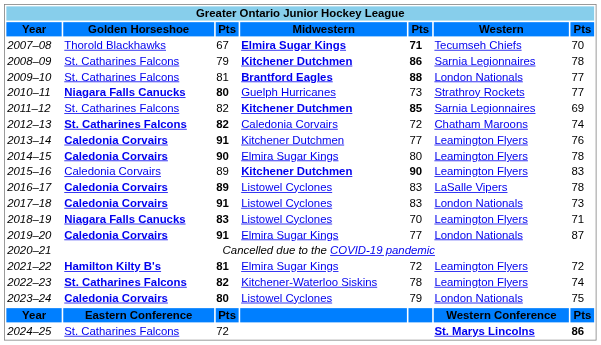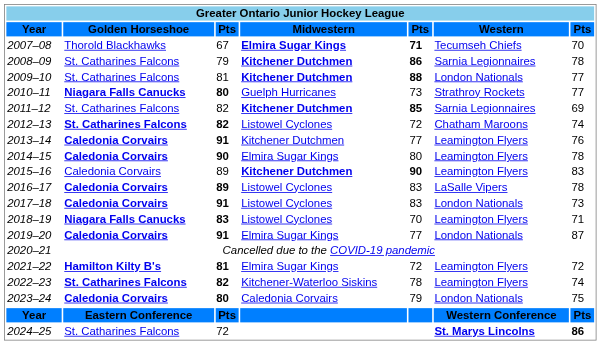(287, 77) Brantford Eagles -> (297, 77) Kitchener Dutchmen
(290, 124) Caledonia Corvairs -> (287, 124) Listowel Cyclones
(287, 298) Listowel Cyclones -> (290, 298) Caledonia Corvairs
